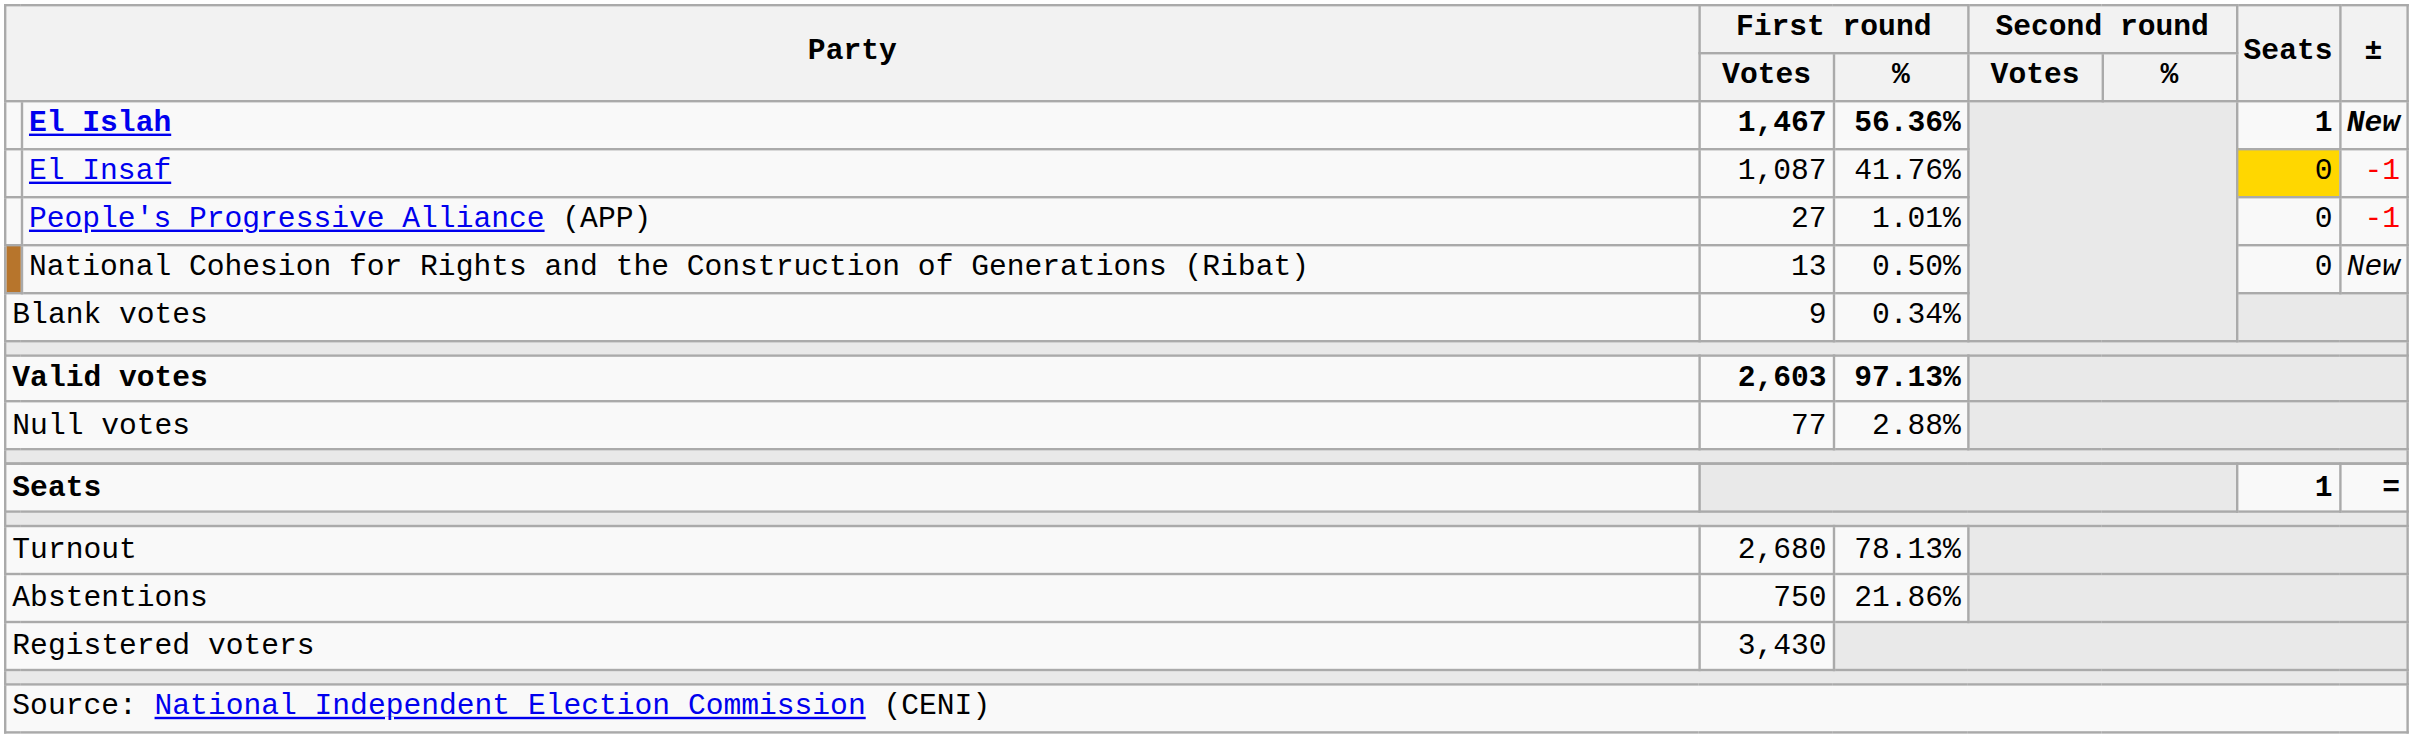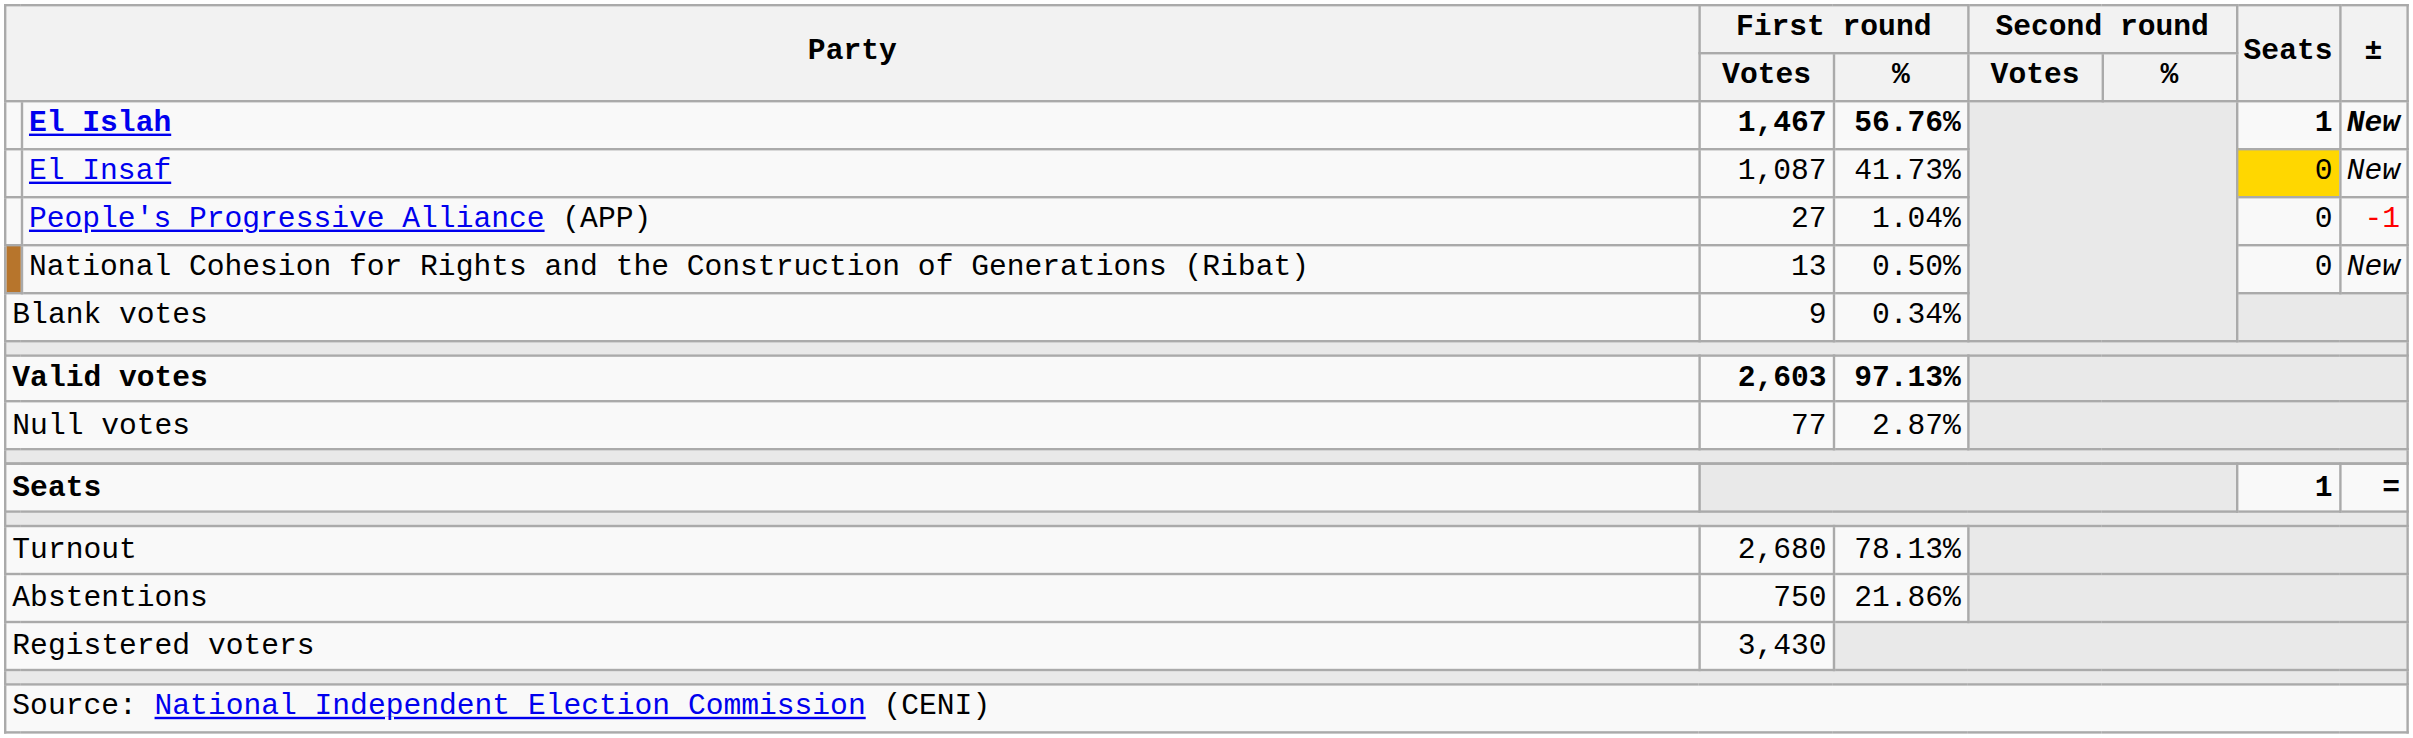(1907, 125) 56.36% -> (1907, 125) 56.76%
(1907, 173) 41.76% -> (1907, 173) 41.73%
(2382, 173) -1 -> (2373, 173) New
(1916, 221) 1.01% -> (1916, 221) 1.04%
(1916, 427) 2.88% -> (1916, 427) 2.87%
